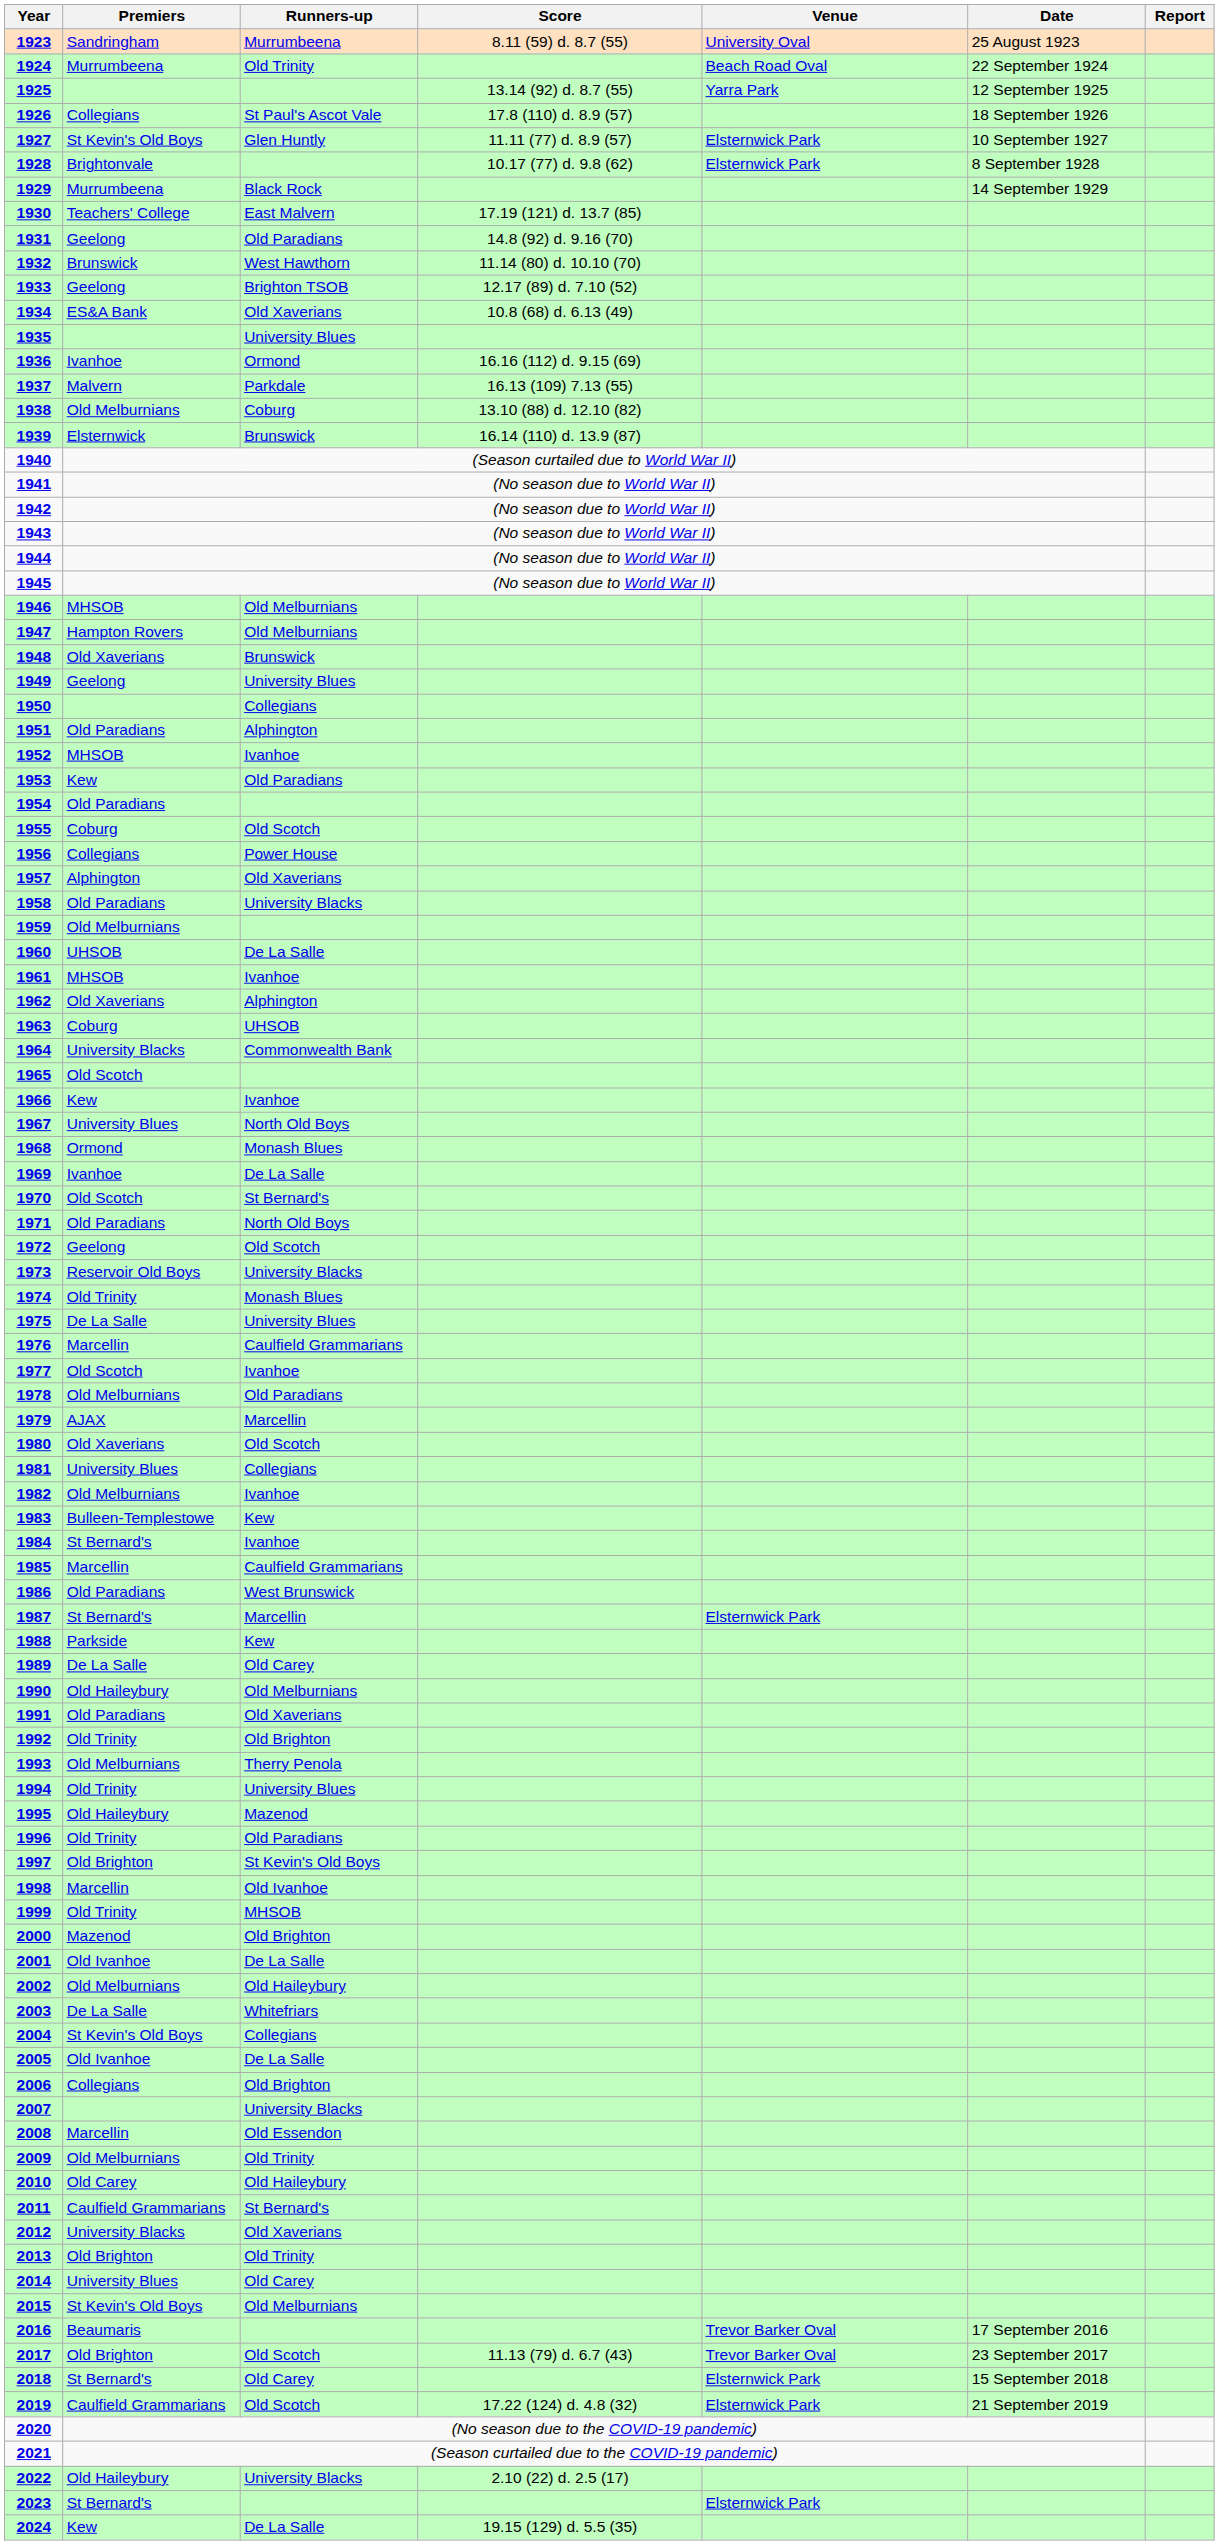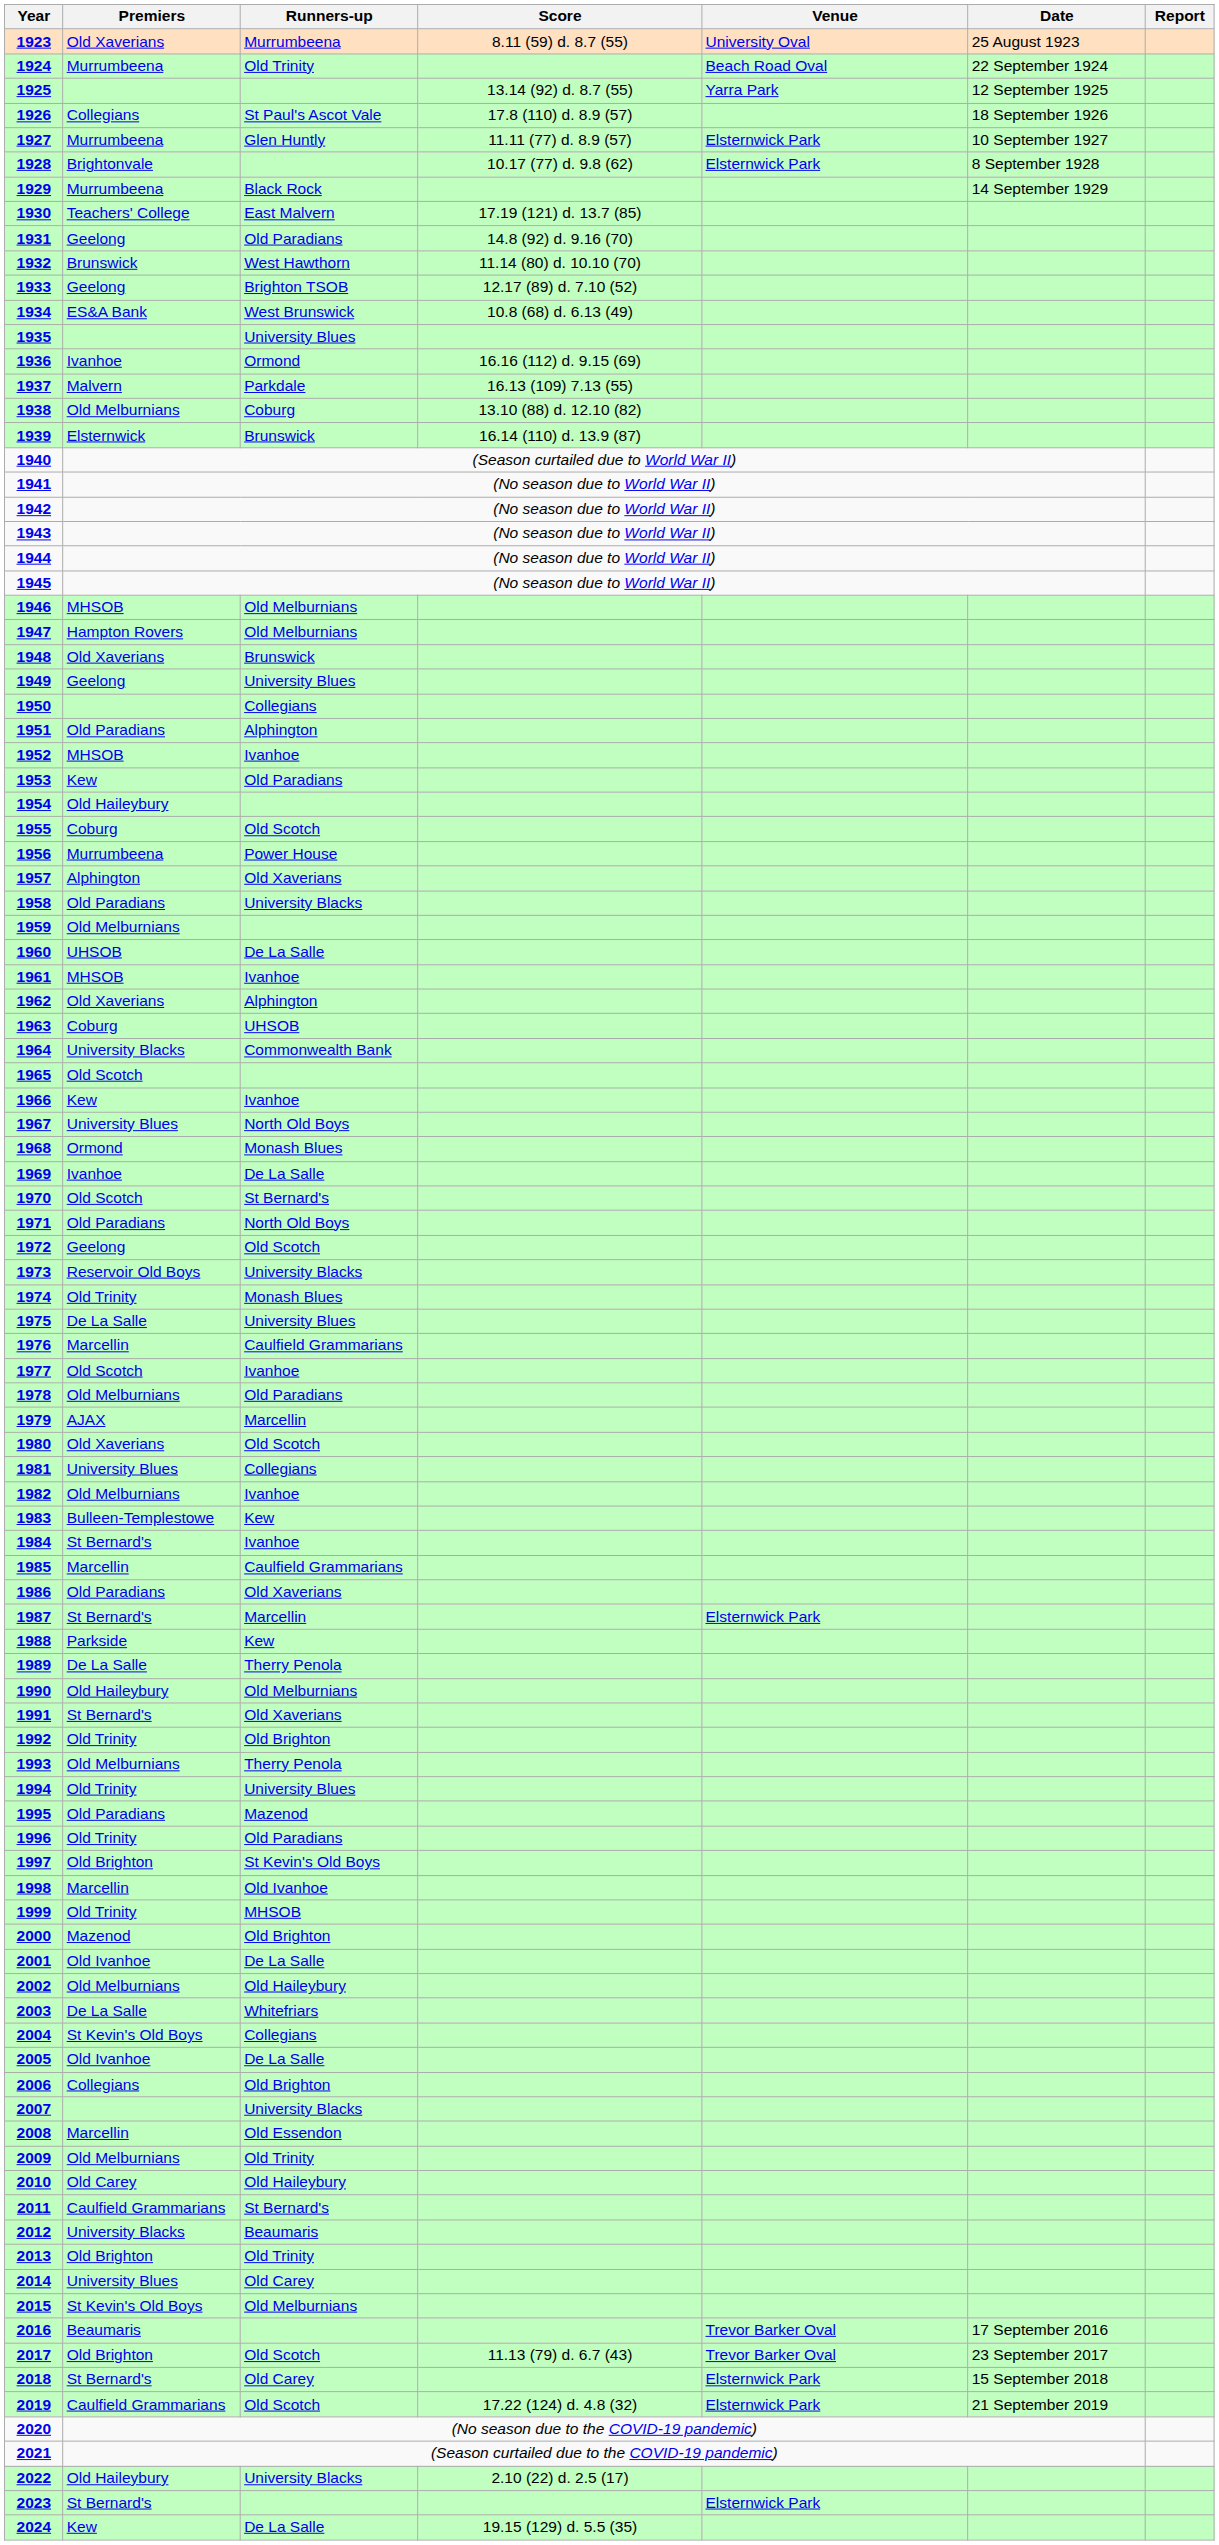(113, 41) Sandringham -> (115, 41) Old Xaverians
(135, 139) St Kevin's Old Boys -> (115, 139) Murrumbeena
(293, 312) Old Xaverians -> (299, 312) West Brunswick
(116, 804) Old Paradians -> (118, 804) Old Haileybury
(103, 853) Collegians -> (115, 853) Murrumbeena
(299, 1592) West Brunswick -> (293, 1592) Old Xaverians
(279, 1665) Old Carey -> (293, 1665) Therry Penola
(116, 1715) Old Paradians -> (109, 1715) St Bernard's
(118, 1813) Old Haileybury -> (116, 1813) Old Paradians
(293, 2232) Old Xaverians -> (281, 2232) Beaumaris
